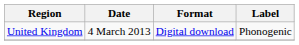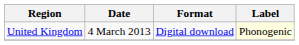(265, 31) no background -> (265, 31) lightyellow background
